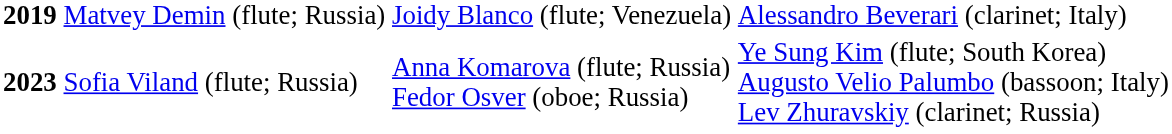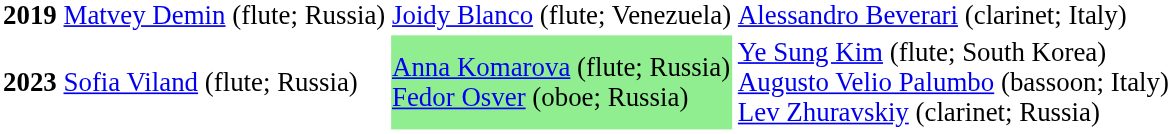(561, 82) no background -> (561, 82) lightgreen background
